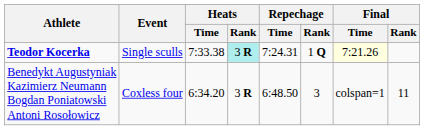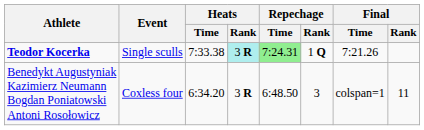(280, 53) no background -> (280, 53) lightgreen background
(360, 53) lightyellow background -> (360, 53) no background
